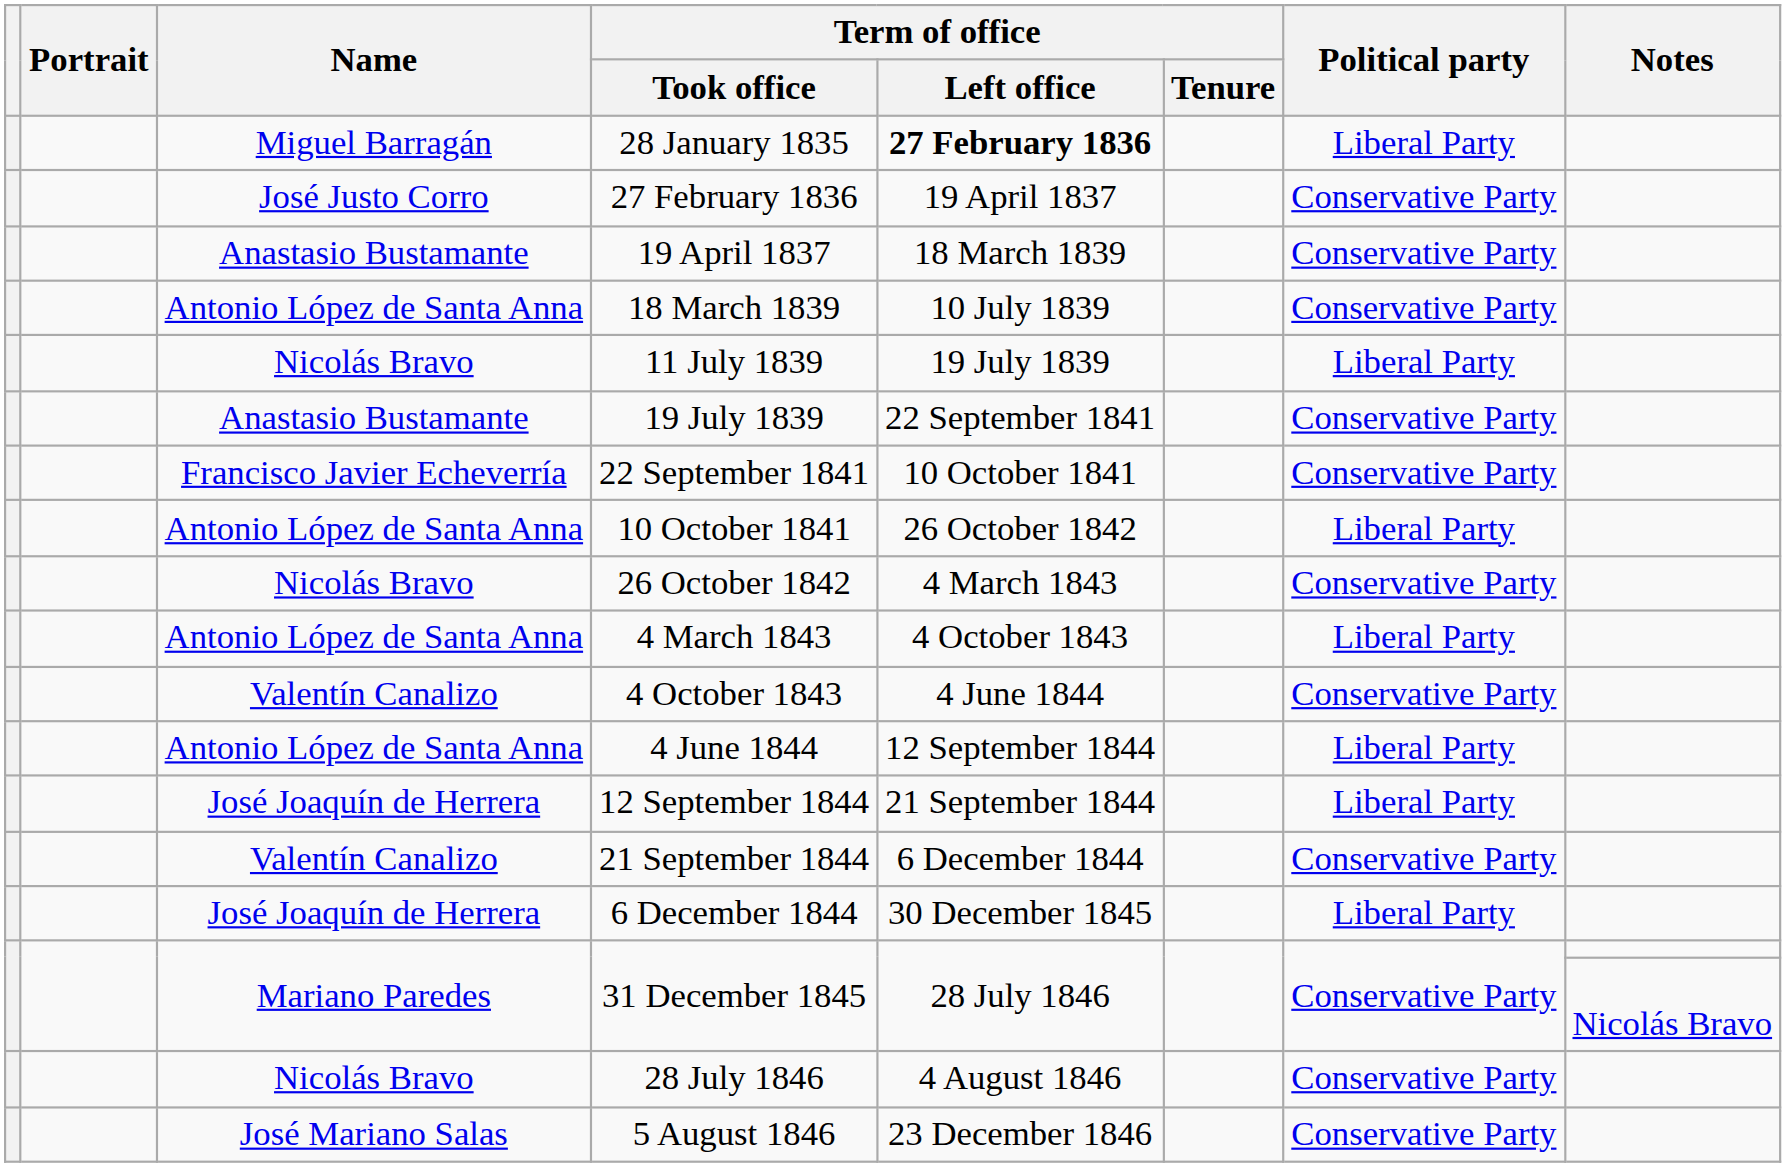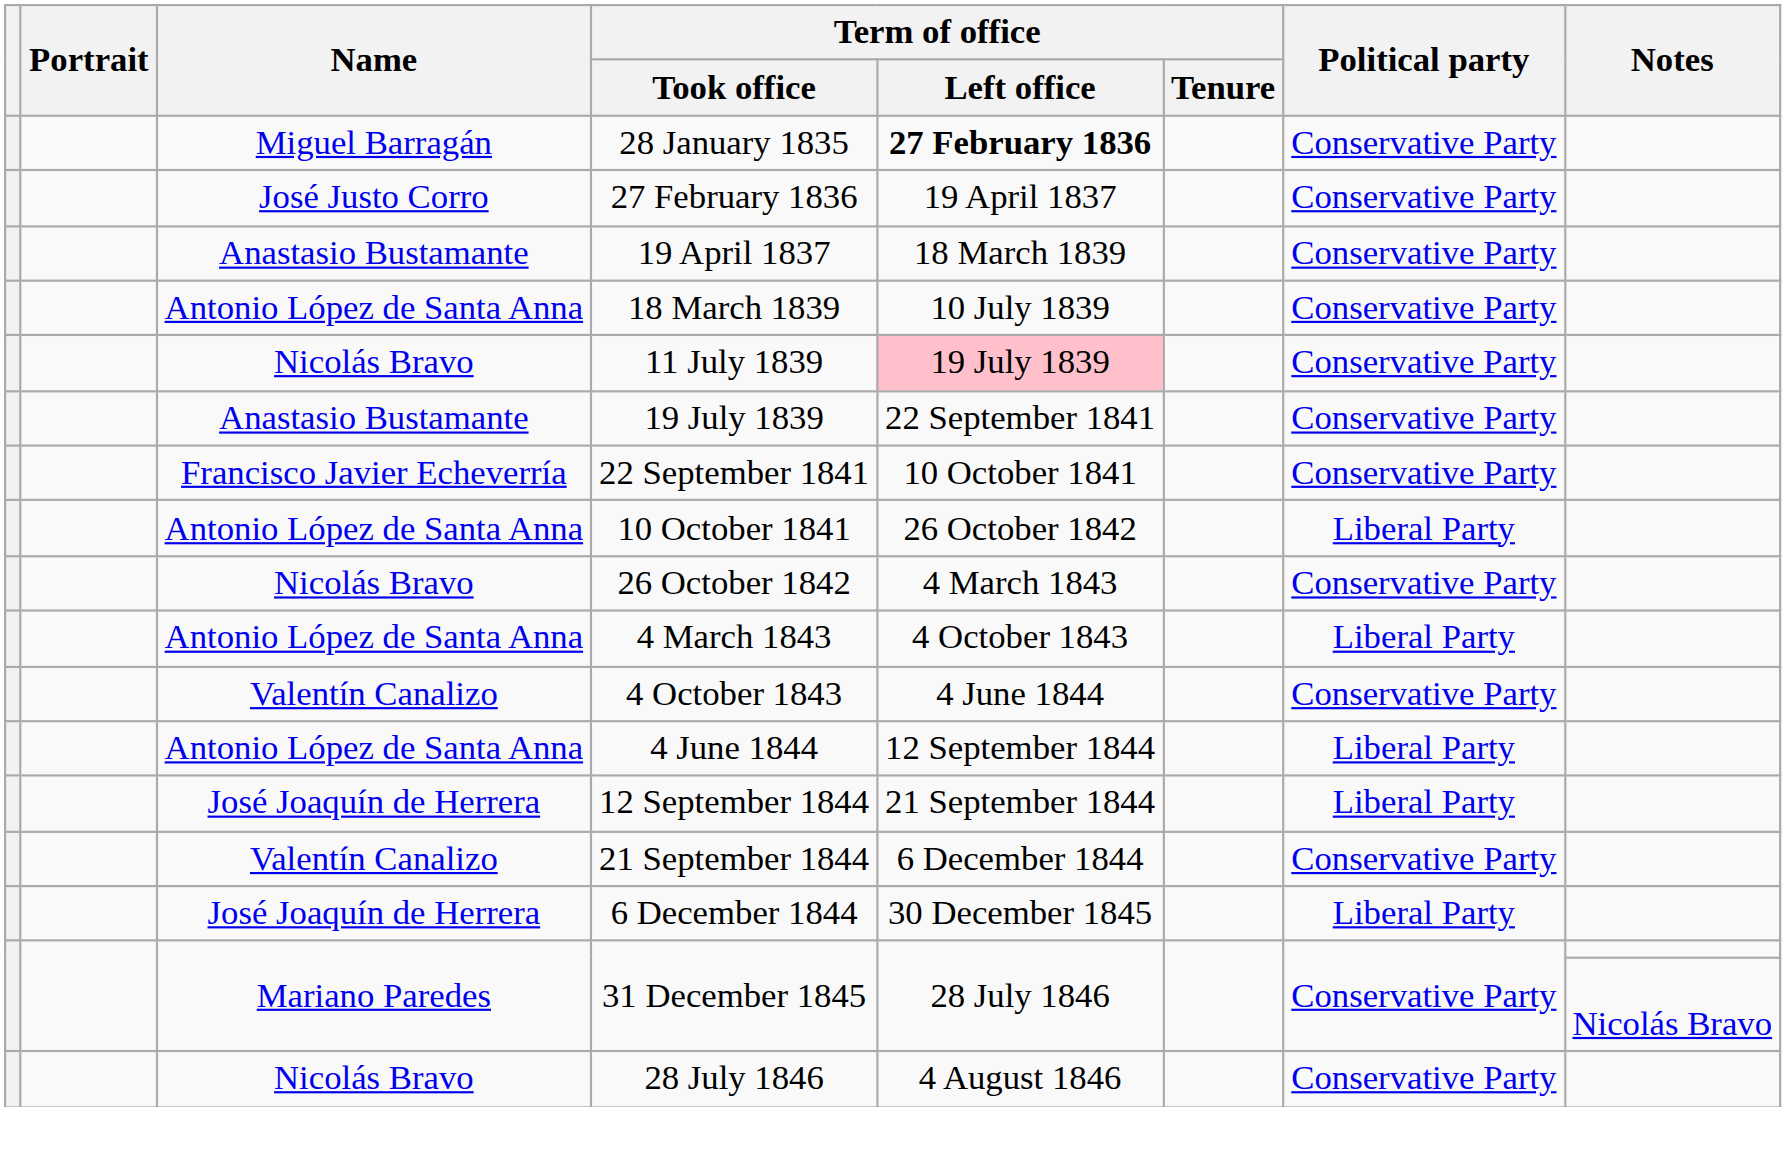(1424, 142) Liberal Party -> (1424, 142) Conservative Party
(1020, 362) no background -> (1020, 362) pink background
(1424, 362) Liberal Party -> (1424, 362) Conservative Party
- row: (374, 1133)
